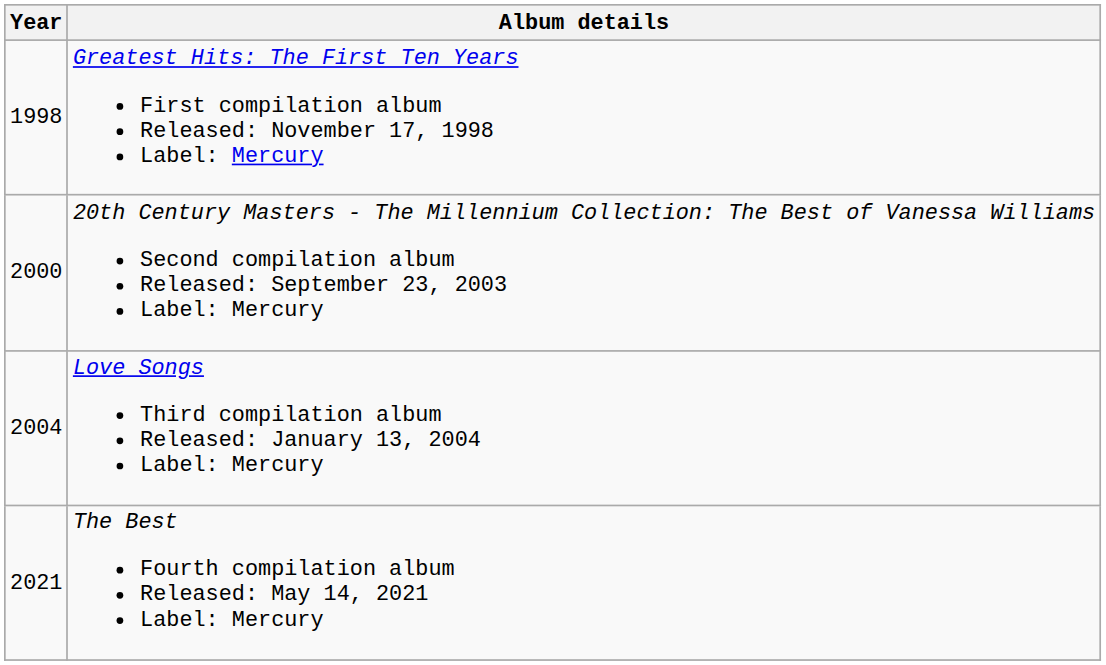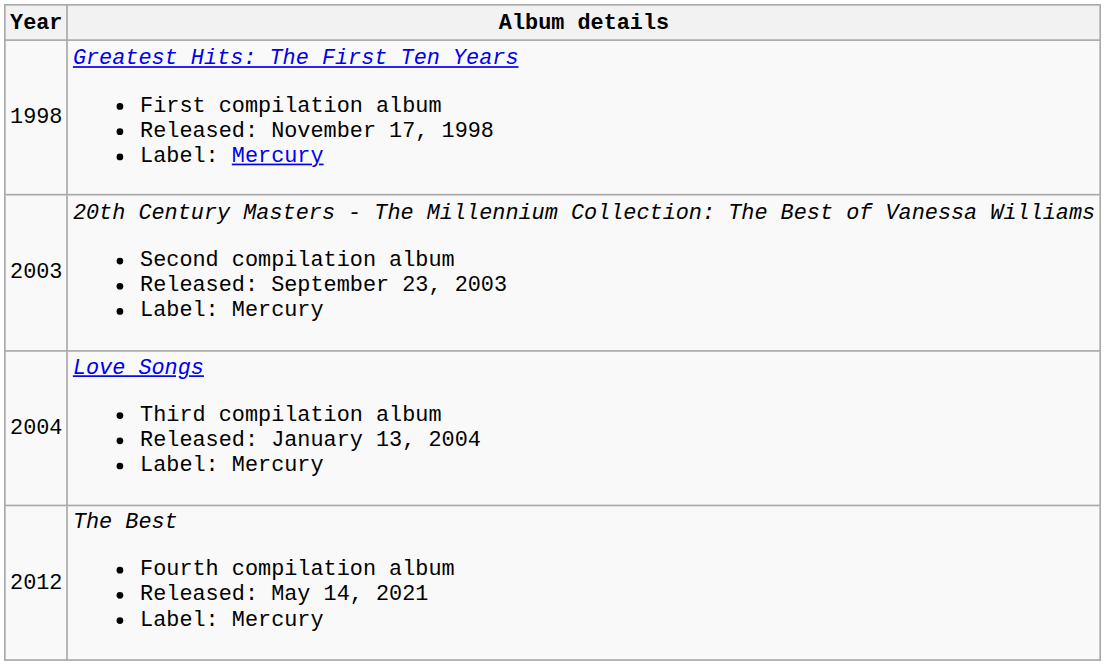(36, 273) 2000 -> (36, 273) 2003
(36, 582) 2021 -> (36, 582) 2012
